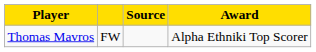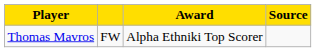columns swapped: (239, 15) <-> (146, 15)
